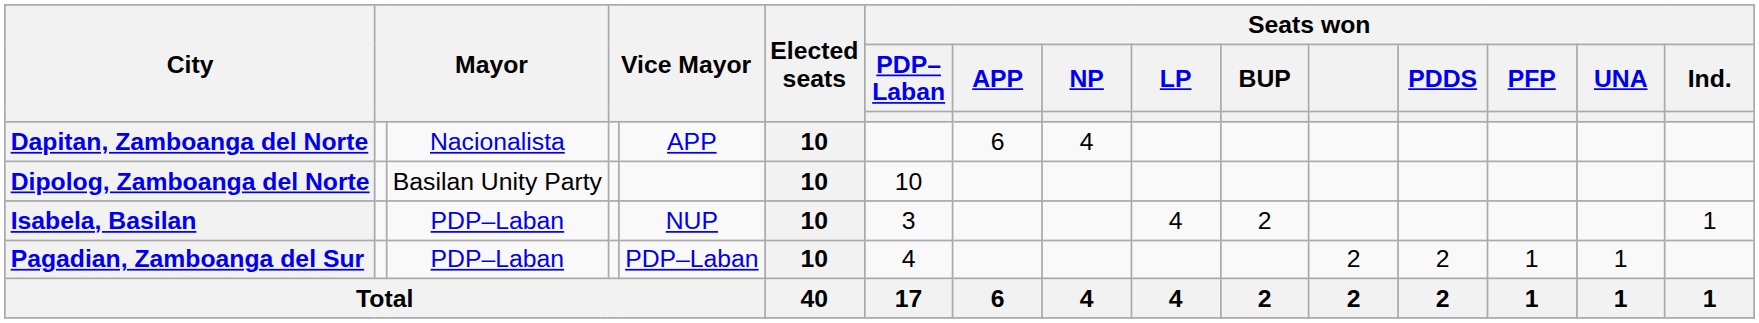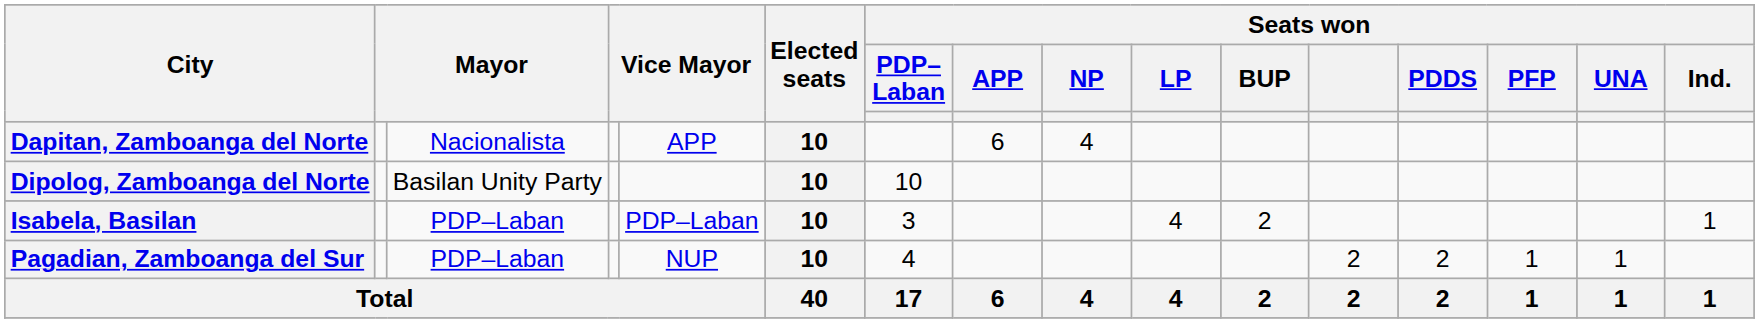(692, 220) NUP -> (692, 220) PDP–Laban
(692, 260) PDP–Laban -> (692, 260) NUP
